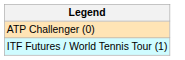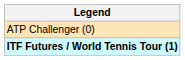(87, 46) normal -> (92, 46) bold
